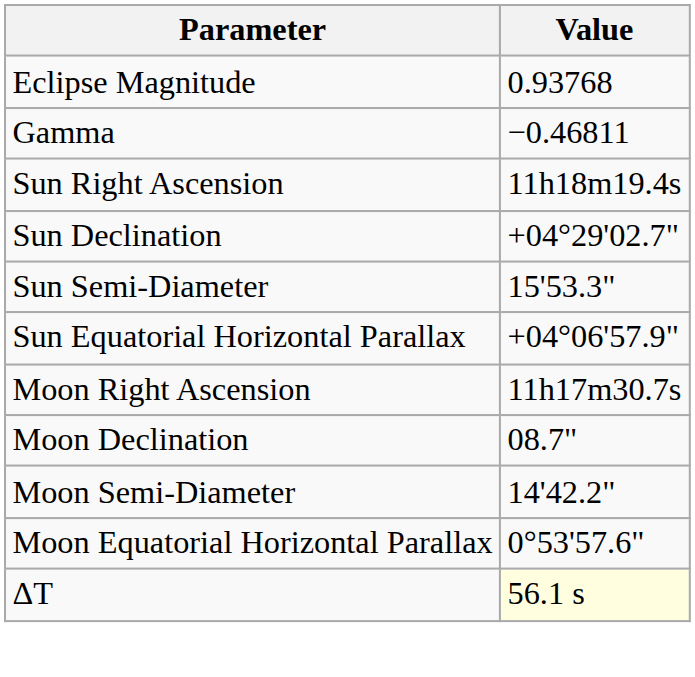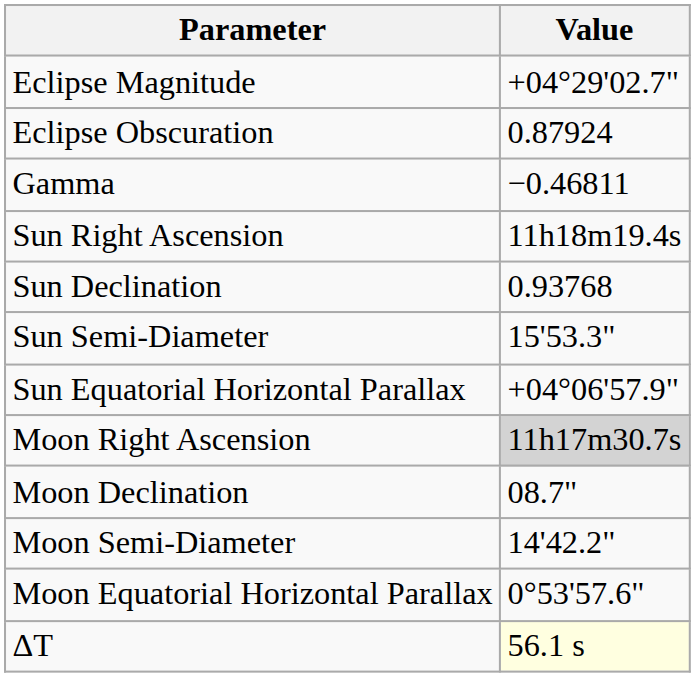(560, 81) 0.93768 -> (593, 81) +04°29'02.7"
+ row: (143, 132)
(593, 235) +04°29'02.7" -> (560, 286) 0.93768
(594, 388) no background -> (594, 440) lightgrey background
